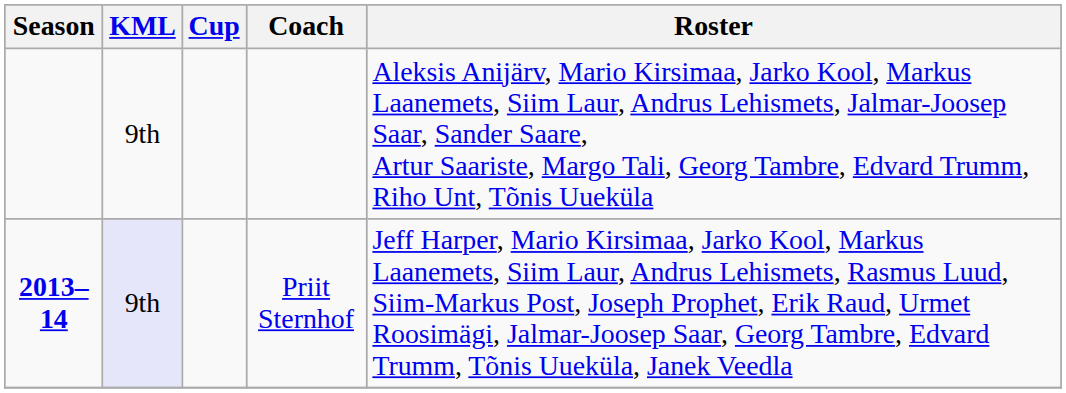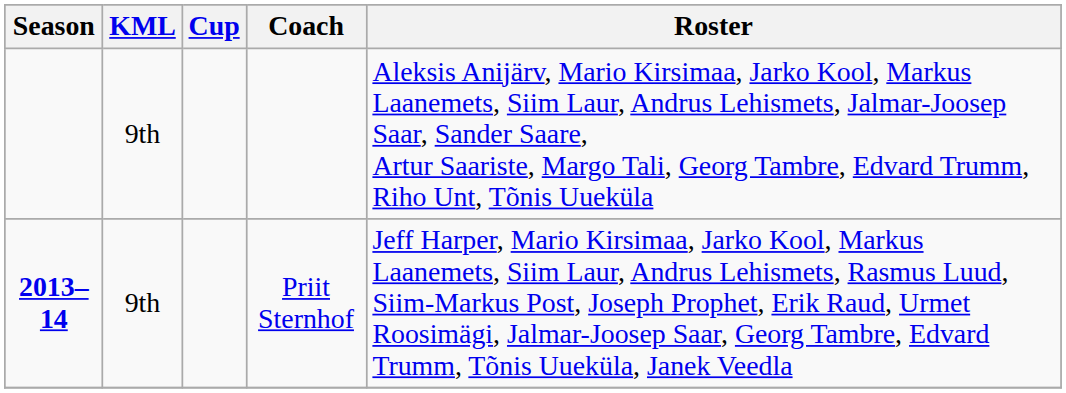(142, 302) lavender background -> (142, 302) no background
